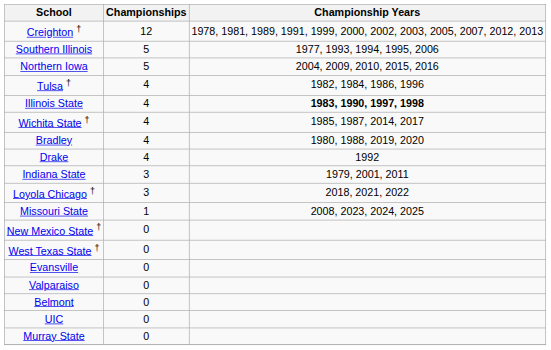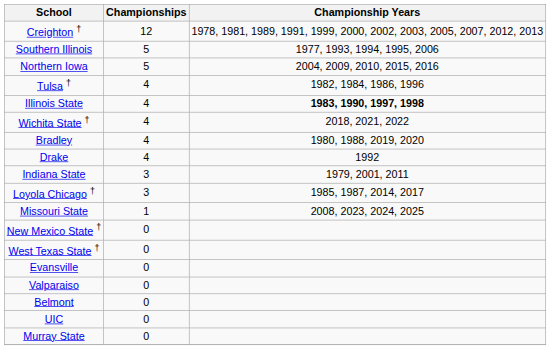(367, 122) 1985, 1987, 2014, 2017 -> (367, 122) 2018, 2021, 2022
(367, 193) 2018, 2021, 2022 -> (367, 193) 1985, 1987, 2014, 2017
